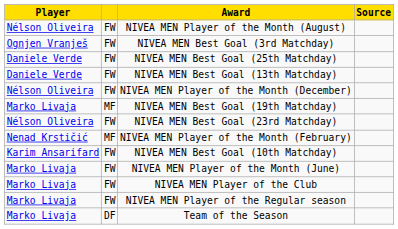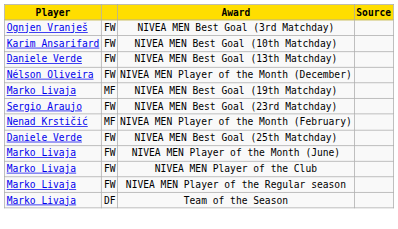- row: (236, 28)
rows swapped: (236, 153) <-> (236, 59)
(50, 122) Nélson Oliveira -> (44, 106) Sergio Araujo
